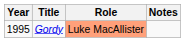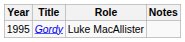(106, 29) lightsalmon background -> (106, 29) no background
